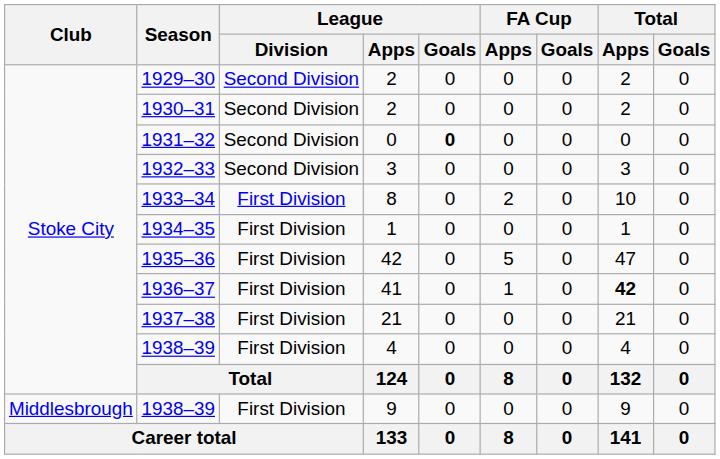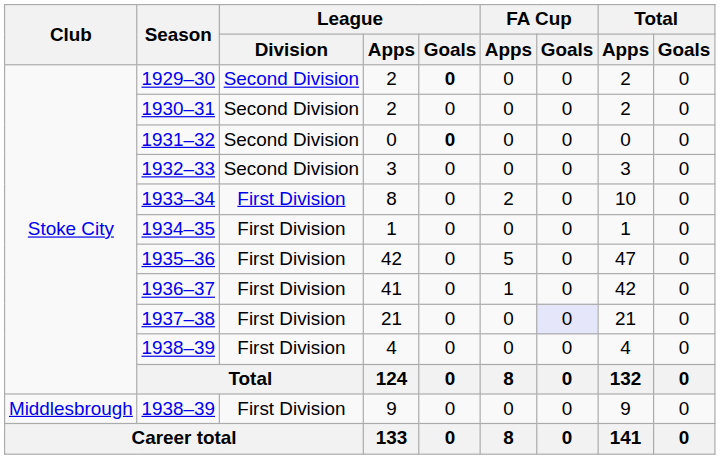(450, 79) normal -> (450, 79) bold
(626, 288) bold -> (626, 288) normal
(567, 318) no background -> (567, 318) lavender background
